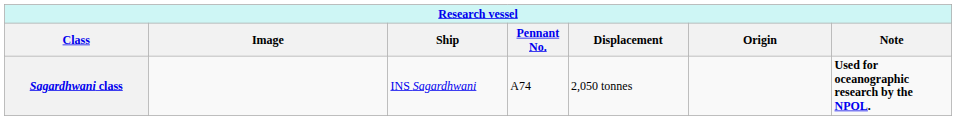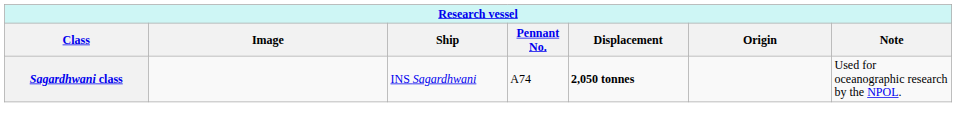(602, 85) normal -> (603, 79) bold
(874, 85) bold -> (891, 79) normal
